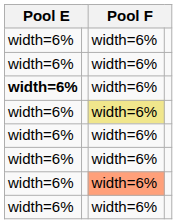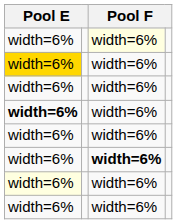(124, 40) no background -> (124, 40) lightyellow background
(41, 64) no background -> (41, 64) gold background
(43, 87) bold -> (41, 87) normal
(41, 111) normal -> (43, 111) bold
(124, 111) khaki background -> (124, 111) no background
(124, 159) normal -> (126, 159) bold
(41, 183) no background -> (41, 183) lightyellow background
(124, 183) lightsalmon background -> (124, 183) no background
